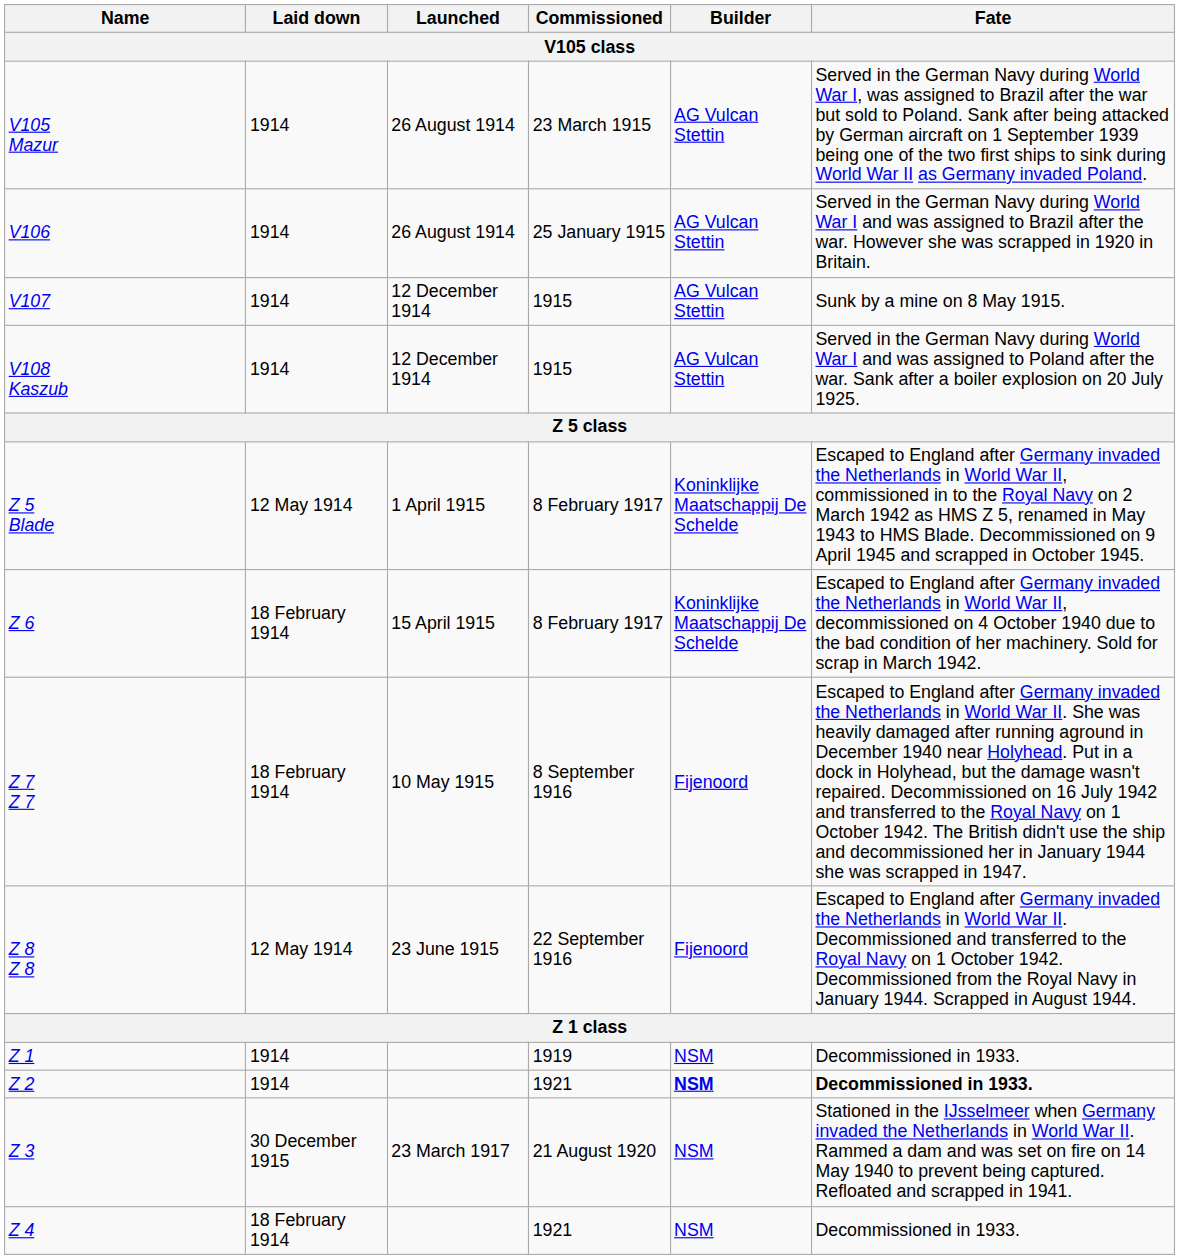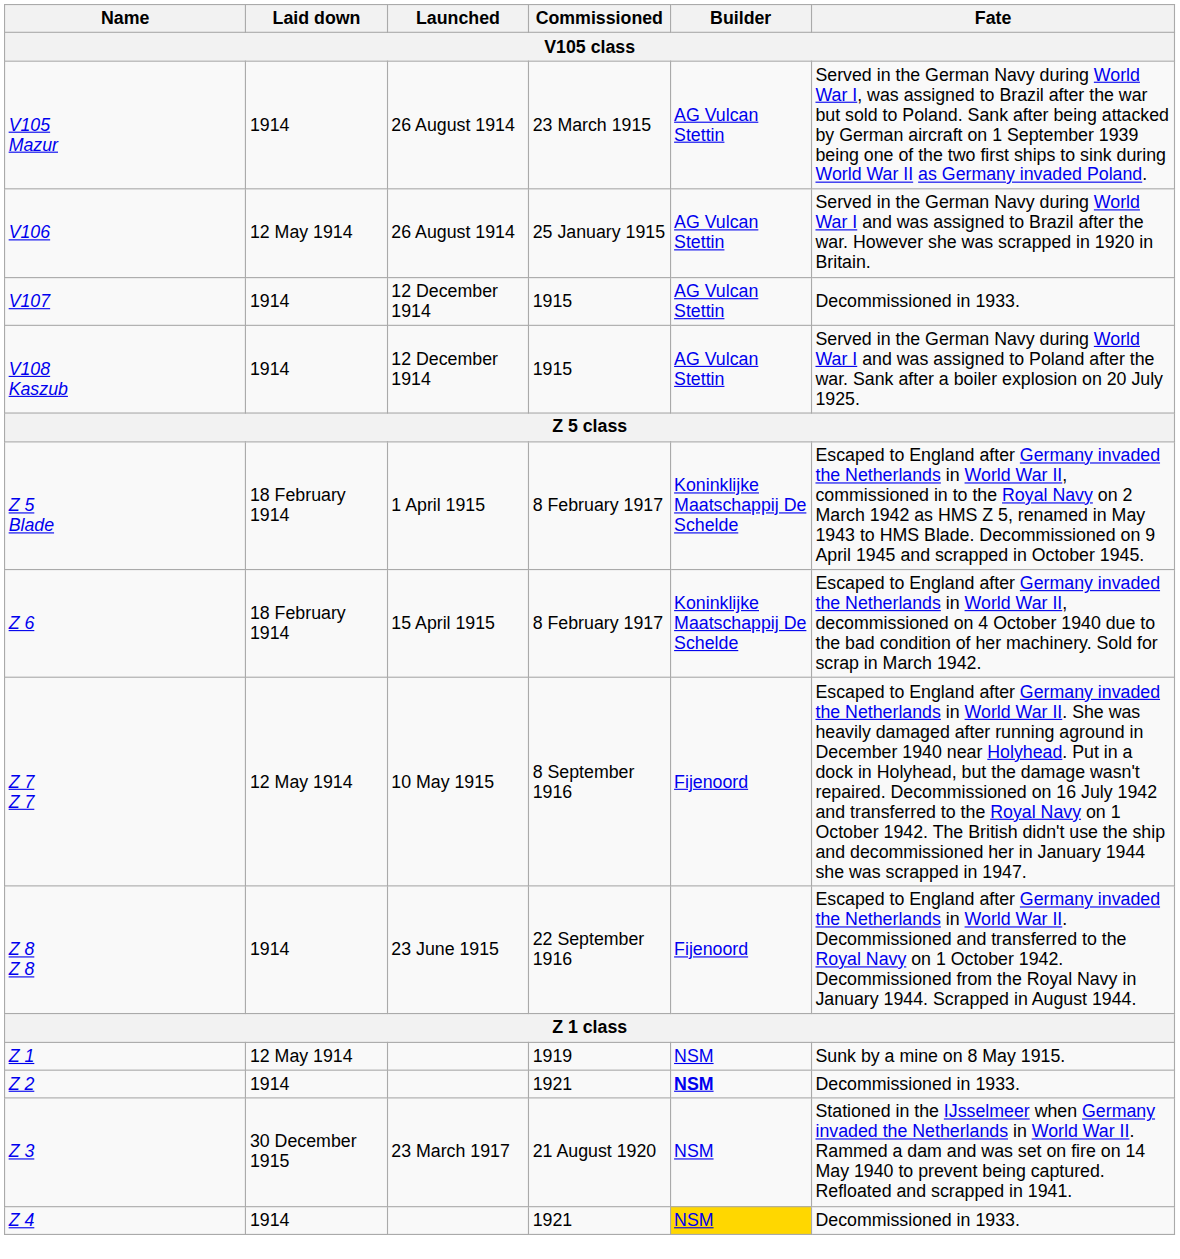(270, 232) 1914 -> (301, 232) 12 May 1914
(940, 301) Sunk by a mine on 8 May 1915. -> (918, 301) Decommissioned in 1933.
(301, 505) 12 May 1914 -> (298, 505) 18 February 1914
(298, 781) 18 February 1914 -> (301, 781) 12 May 1914
(301, 949) 12 May 1914 -> (270, 949) 1914
(270, 1055) 1914 -> (301, 1055) 12 May 1914
(918, 1055) Decommissioned in 1933. -> (940, 1055) Sunk by a mine on 8 May 1915.
(924, 1084) bold -> (918, 1084) normal
(298, 1230) 18 February 1914 -> (270, 1220) 1914
(694, 1230) no background -> (694, 1220) gold background
